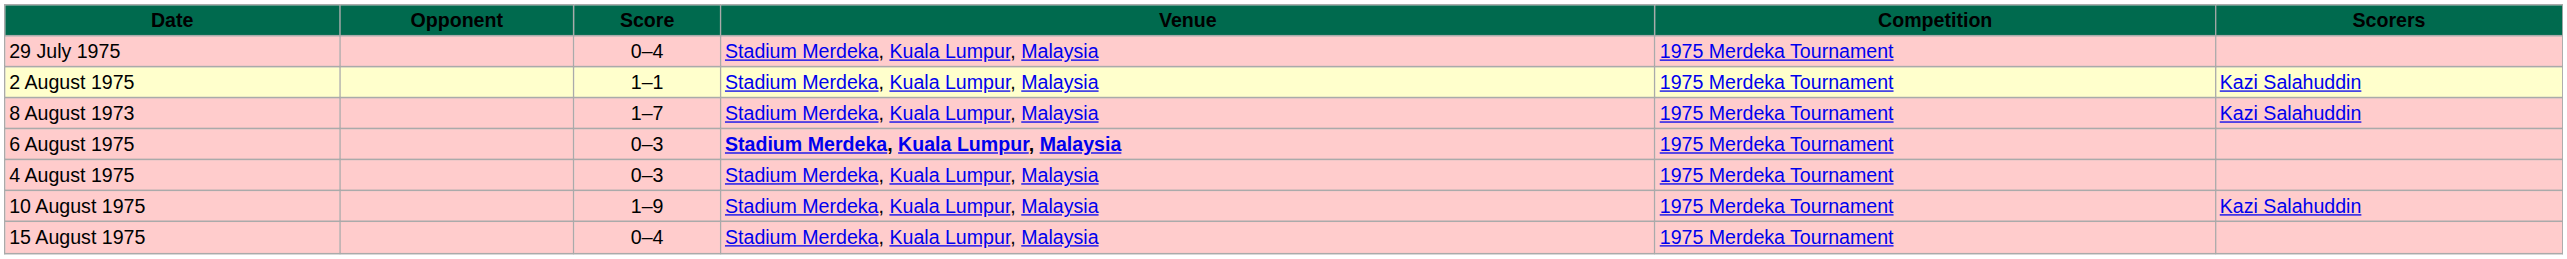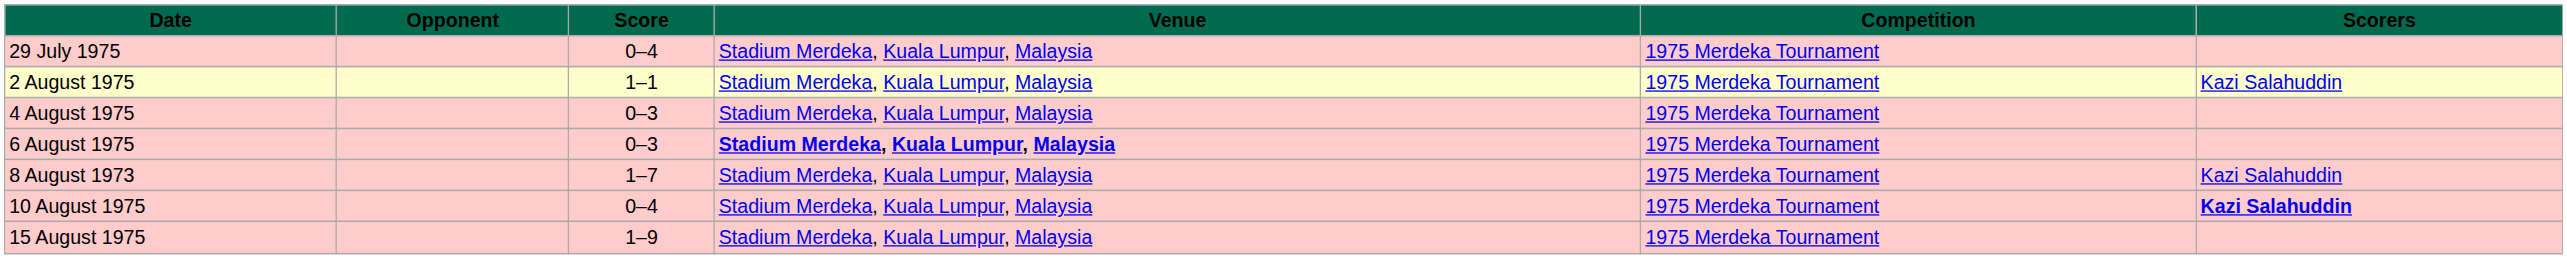rows swapped: (72, 176) <-> (72, 113)
(647, 207) 1–9 -> (642, 207) 0–4
(2291, 207) normal -> (2276, 207) bold
(647, 238) 0–4 -> (642, 238) 1–9
